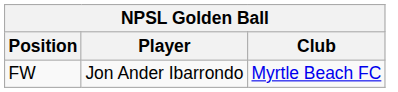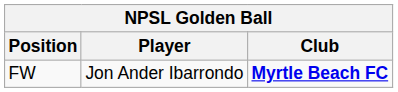(316, 73) normal -> (320, 73) bold
